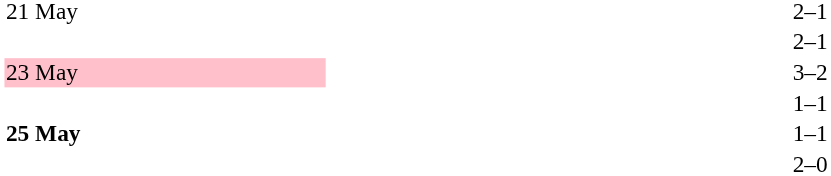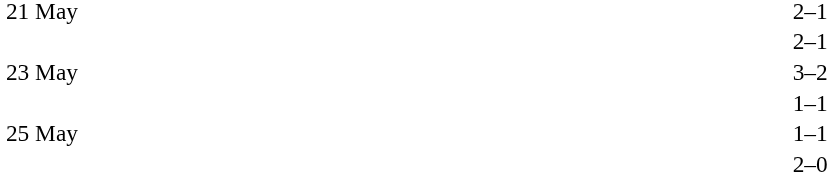(42, 72) pink background -> (42, 72) no background
(43, 133) bold -> (42, 133) normal
